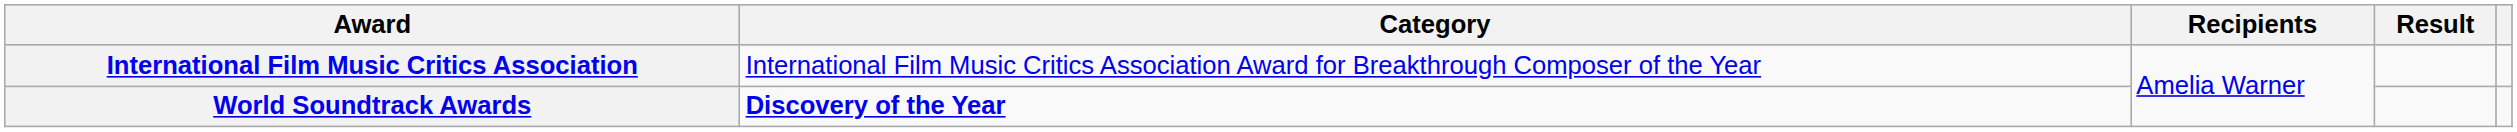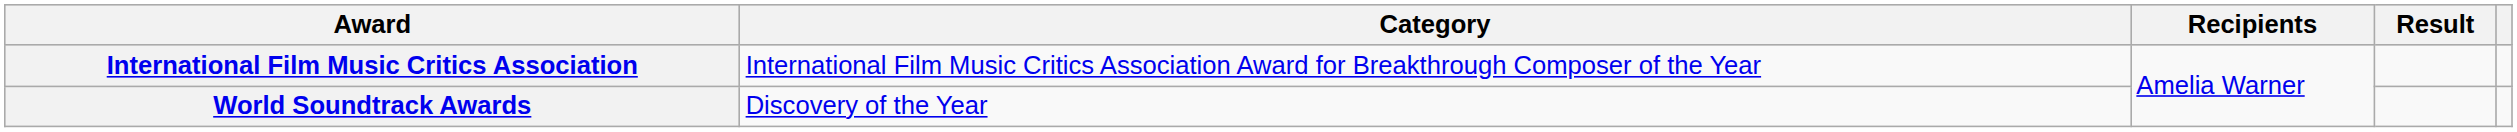(876, 106) bold -> (867, 106) normal
